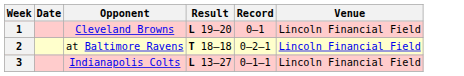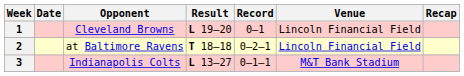+ column: (441, 13)
(350, 63) Lincoln Financial Field -> (350, 63) M&T Bank Stadium
